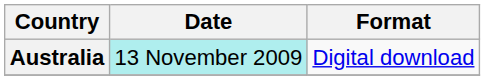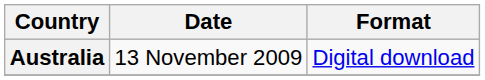(208, 57) paleturquoise background -> (208, 57) no background
